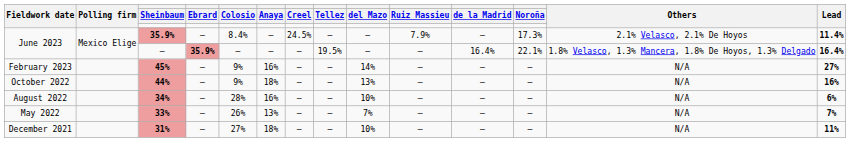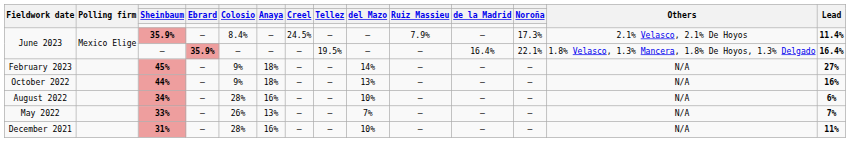(271, 66) 16% -> (271, 66) 18%
(238, 129) 27% -> (238, 129) 28%
(271, 129) 18% -> (271, 129) 16%
